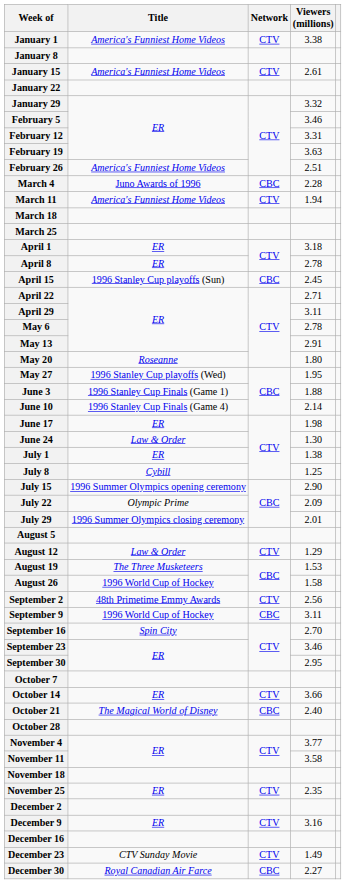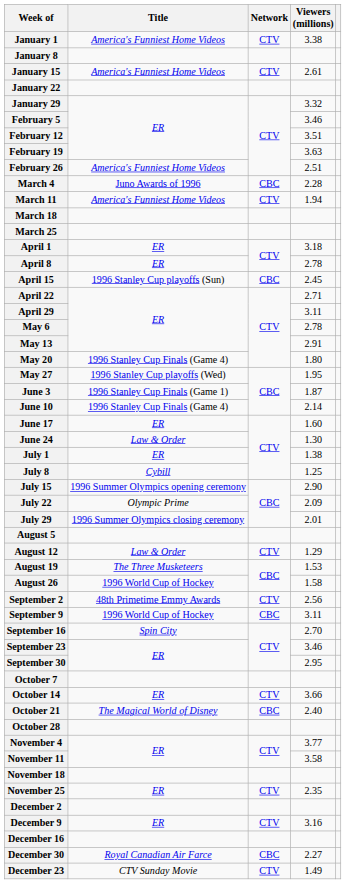(313, 135) 3.31 -> (313, 135) 3.51
(158, 359) Roseanne -> (158, 359) 1996 Stanley Cup Finals (Game 4)
(313, 391) 1.88 -> (313, 391) 1.87
(313, 423) 1.98 -> (313, 423) 1.60
rows swapped: (36, 855) <-> (36, 871)
